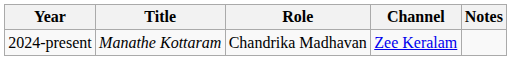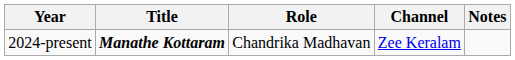(160, 42) normal -> (162, 42) bold
